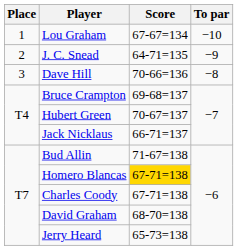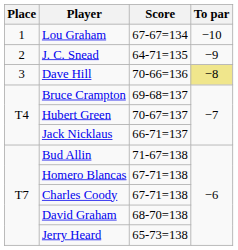(212, 74) no background -> (212, 74) khaki background
(160, 174) gold background -> (160, 174) no background
